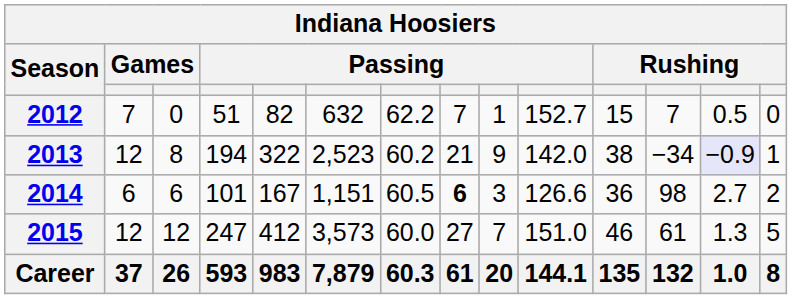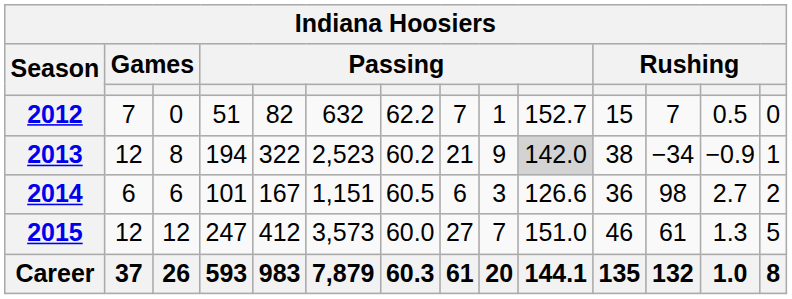(556, 154) no background -> (556, 154) lightgrey background
(730, 154) lavender background -> (730, 154) no background
(460, 194) bold -> (460, 194) normal
